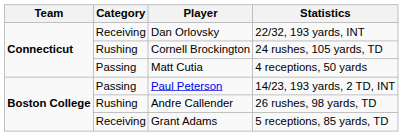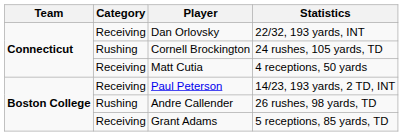(116, 67) Passing -> (121, 67) Receiving
(116, 85) Passing -> (121, 85) Receiving
